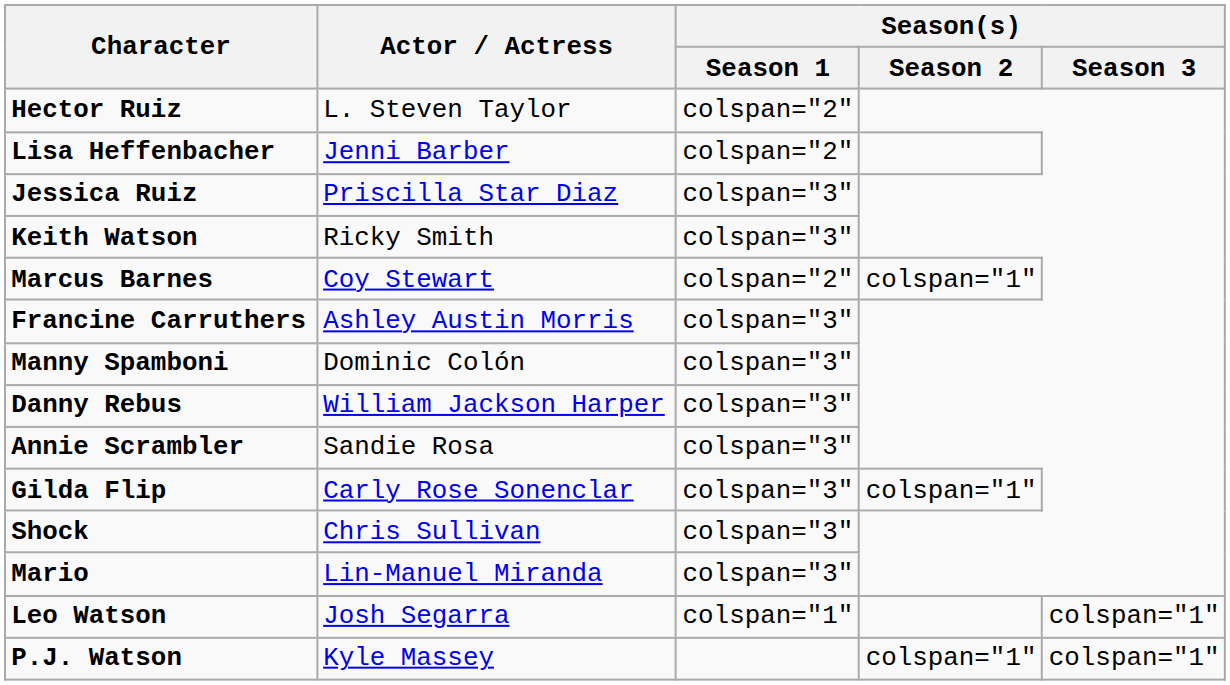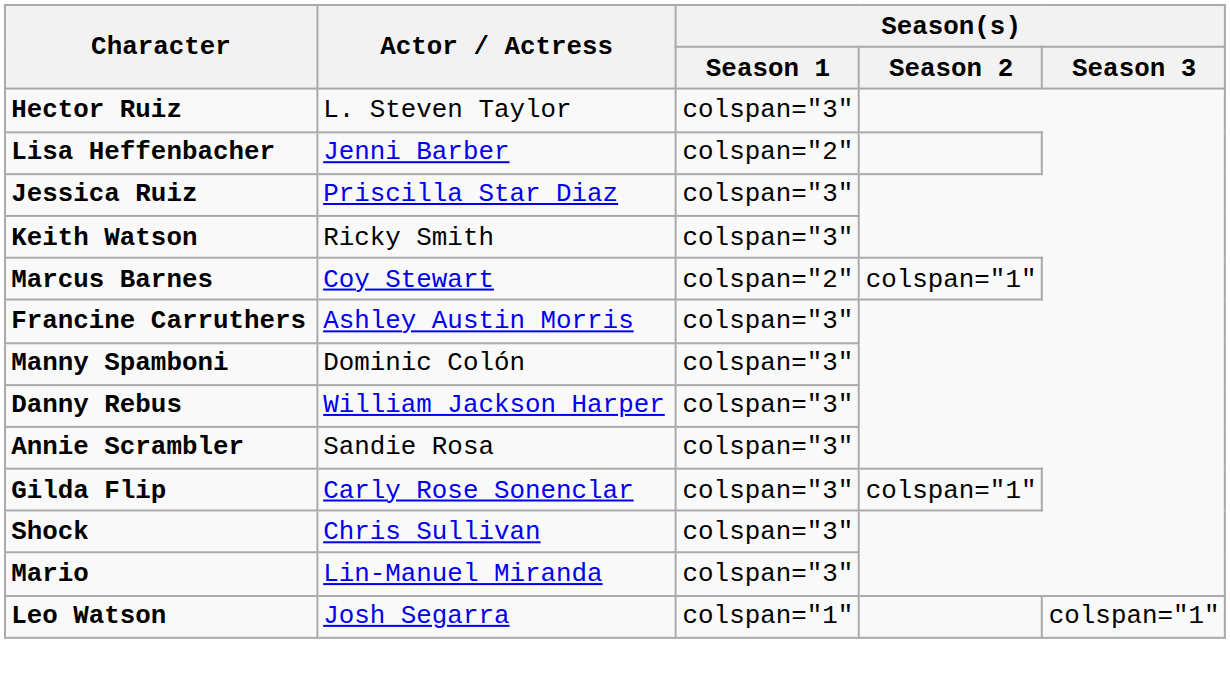(768, 110) colspan="2" -> (768, 110) colspan="3"
- row: (97, 659)
